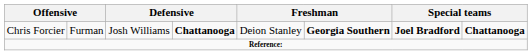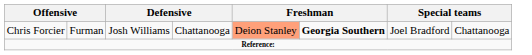(205, 30) bold -> (202, 30) normal
(271, 30) no background -> (266, 30) lightsalmon background
(427, 30) bold -> (420, 30) normal
(495, 30) bold -> (482, 30) normal
